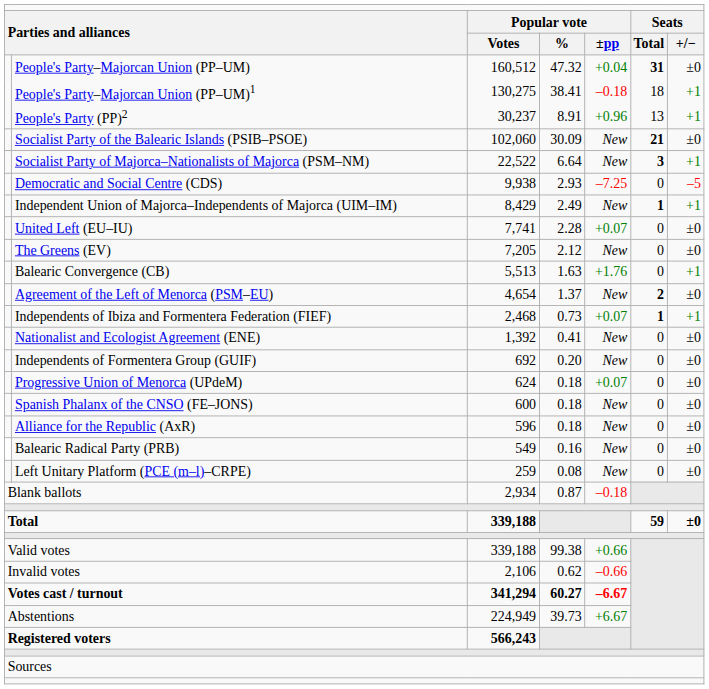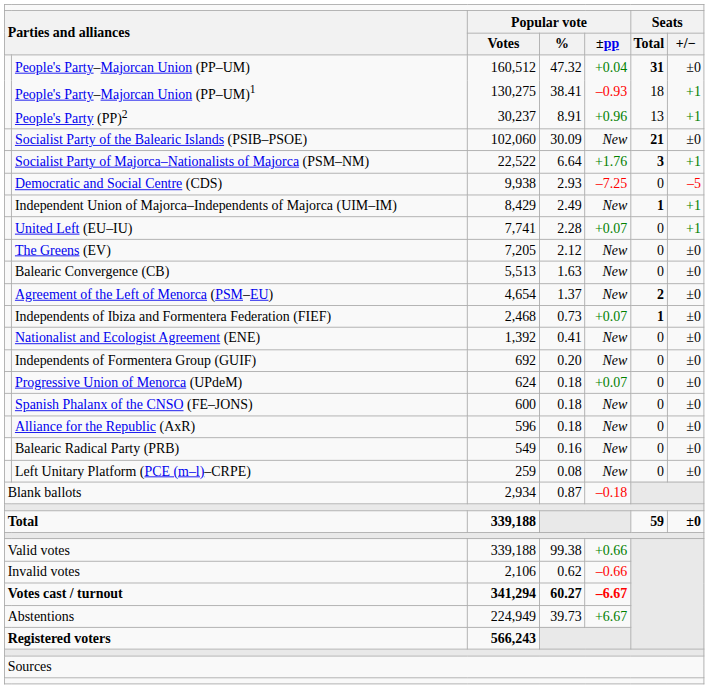(612, 92) –0.18 -> (612, 92) –0.93
(615, 161) New -> (611, 161) +1.76
(694, 228) ±0 -> (694, 228) +1
(611, 272) +1.76 -> (615, 272) New
(694, 272) +1 -> (694, 272) ±0
(694, 316) +1 -> (694, 316) ±0
